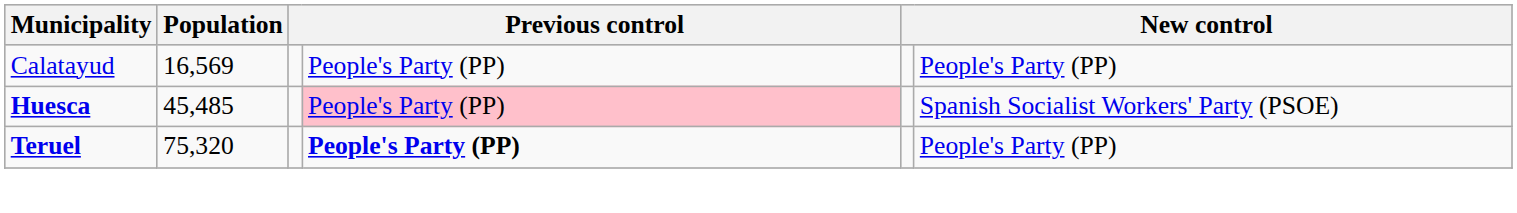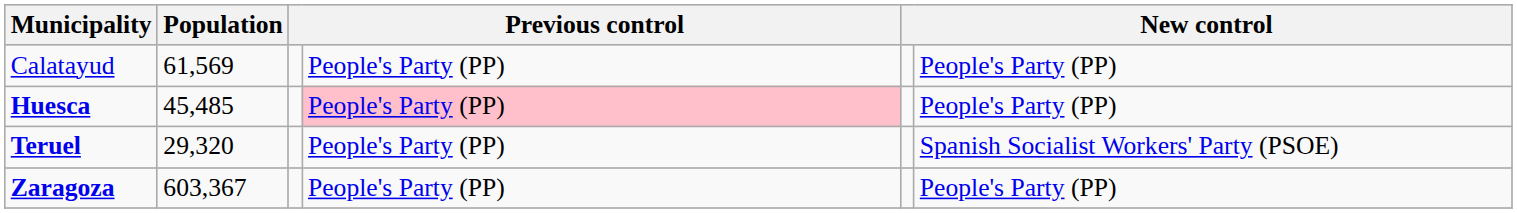(199, 65) 16,569 -> (199, 65) 61,569
(1129, 106) Spanish Socialist Workers' Party (PSOE) -> (1018, 106) People's Party (PP)
(199, 146) 75,320 -> (199, 146) 29,320
(414, 146) bold -> (406, 146) normal
(1018, 146) People's Party (PP) -> (1129, 146) Spanish Socialist Workers' Party (PSOE)
+ row: (63, 187)
